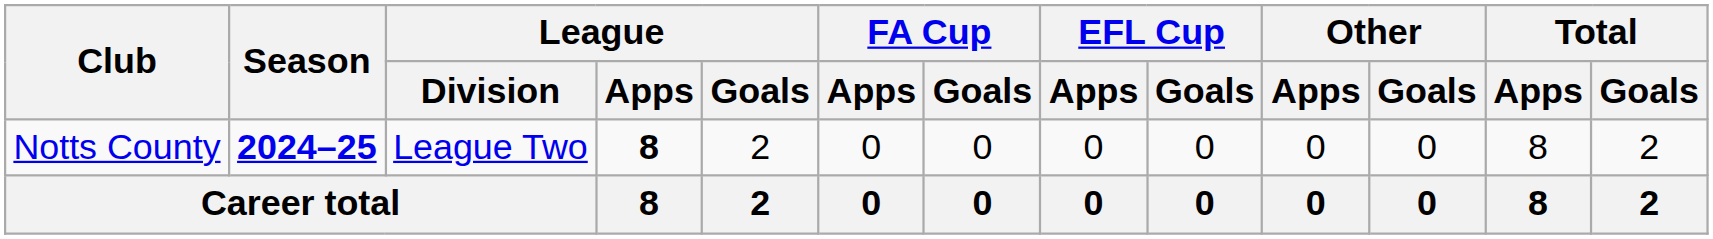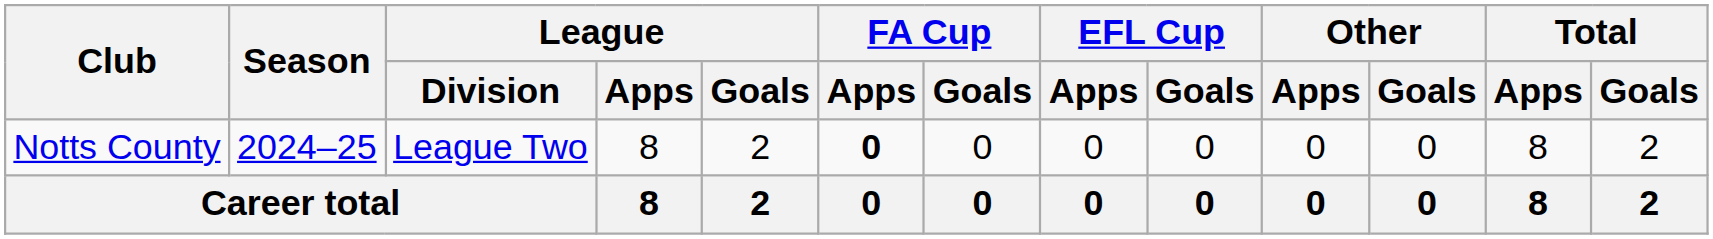(307, 146) bold -> (307, 146) normal
(649, 146) bold -> (649, 146) normal
(871, 146) normal -> (871, 146) bold
